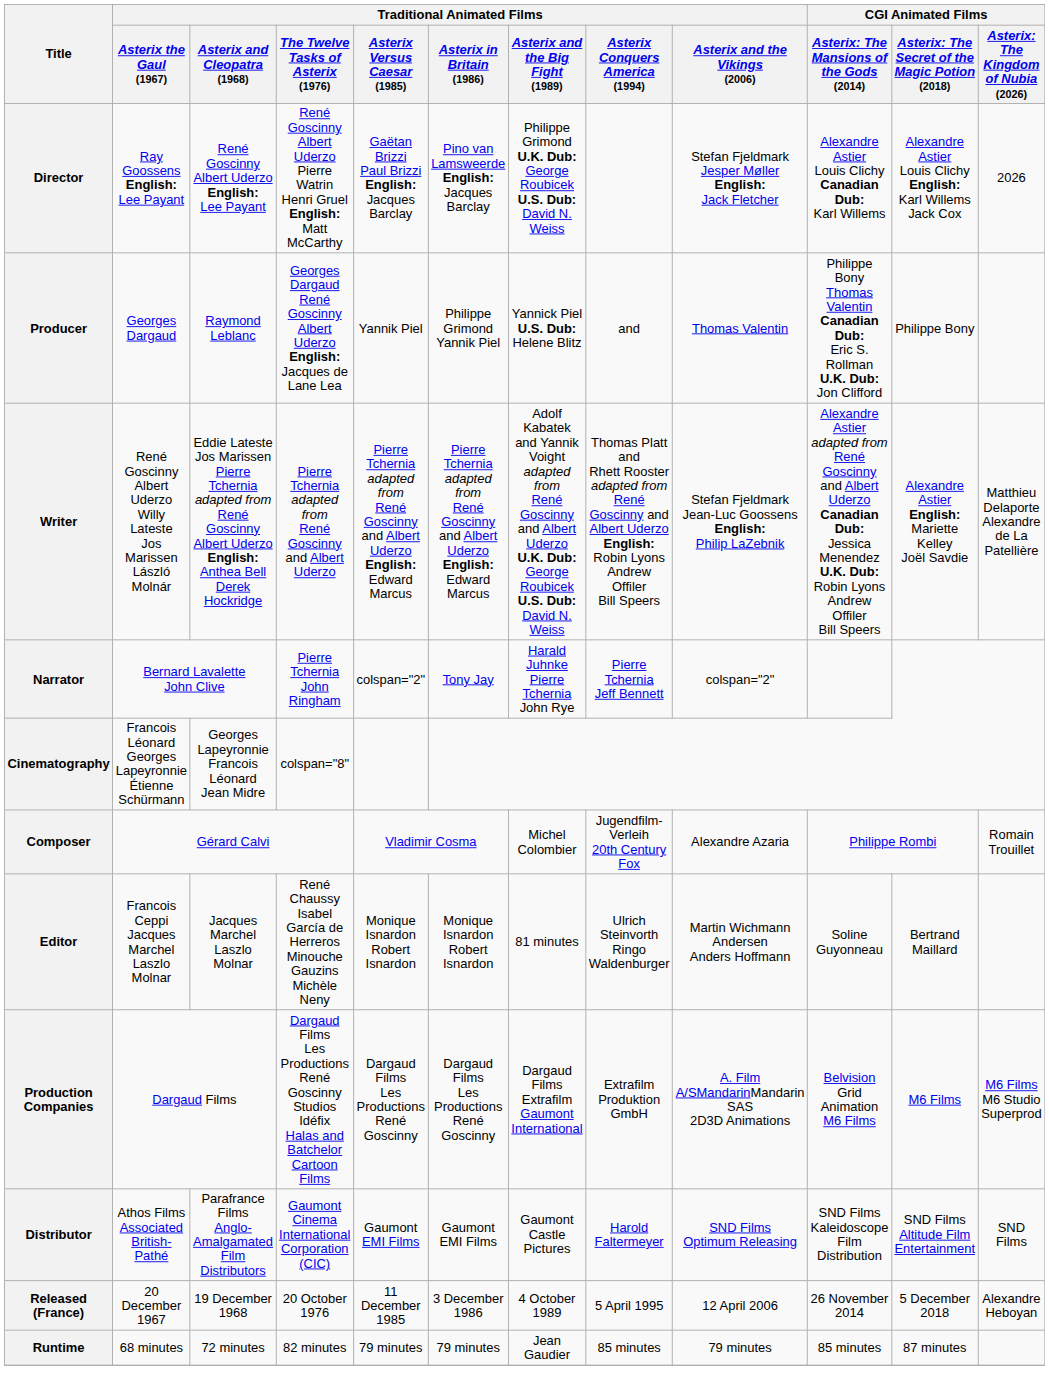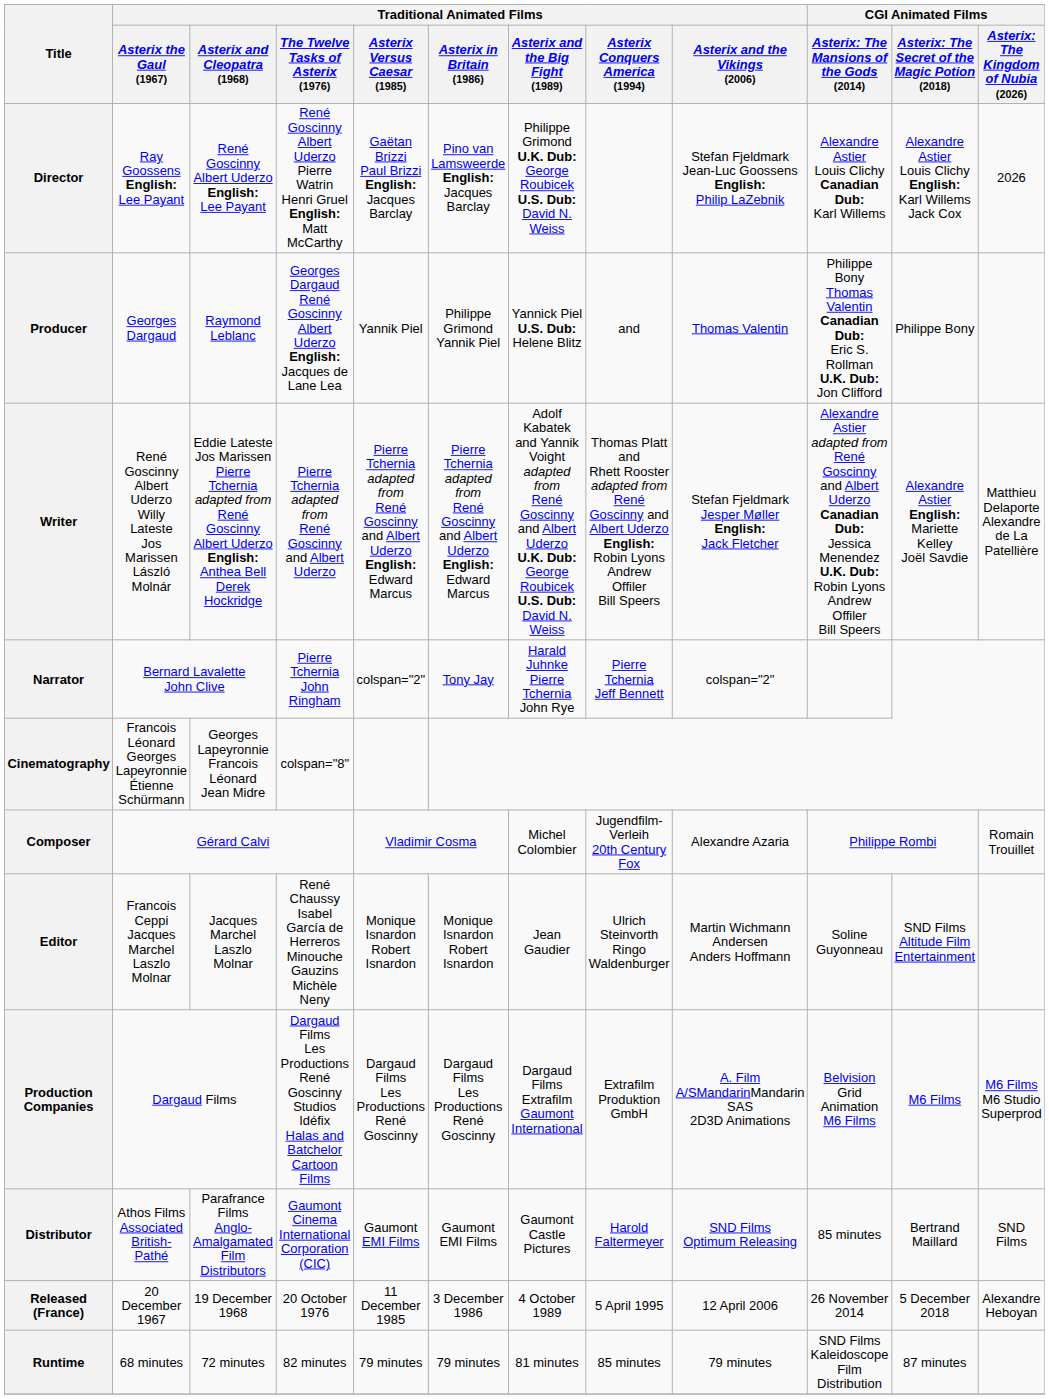(740, 178) Stefan Fjeldmark Jesper Møller English: Jack Fletcher -> (740, 178) Stefan Fjeldmark Jean-Luc Goossens English: Philip LaZebnik
(740, 522) Stefan Fjeldmark Jean-Luc Goossens English: Philip LaZebnik -> (740, 522) Stefan Fjeldmark Jesper Møller English: Jack Fletcher
(547, 942) 81 minutes -> (547, 942) Jean Gaudier
(935, 942) Bertrand Maillard -> (935, 942) SND Films Altitude Film Entertainment
(849, 1235) SND Films Kaleidoscope Film Distribution -> (849, 1235) 85 minutes
(935, 1235) SND Films Altitude Film Entertainment -> (935, 1235) Bertrand Maillard
(547, 1348) Jean Gaudier -> (547, 1362) 81 minutes
(849, 1348) 85 minutes -> (849, 1362) SND Films Kaleidoscope Film Distribution
